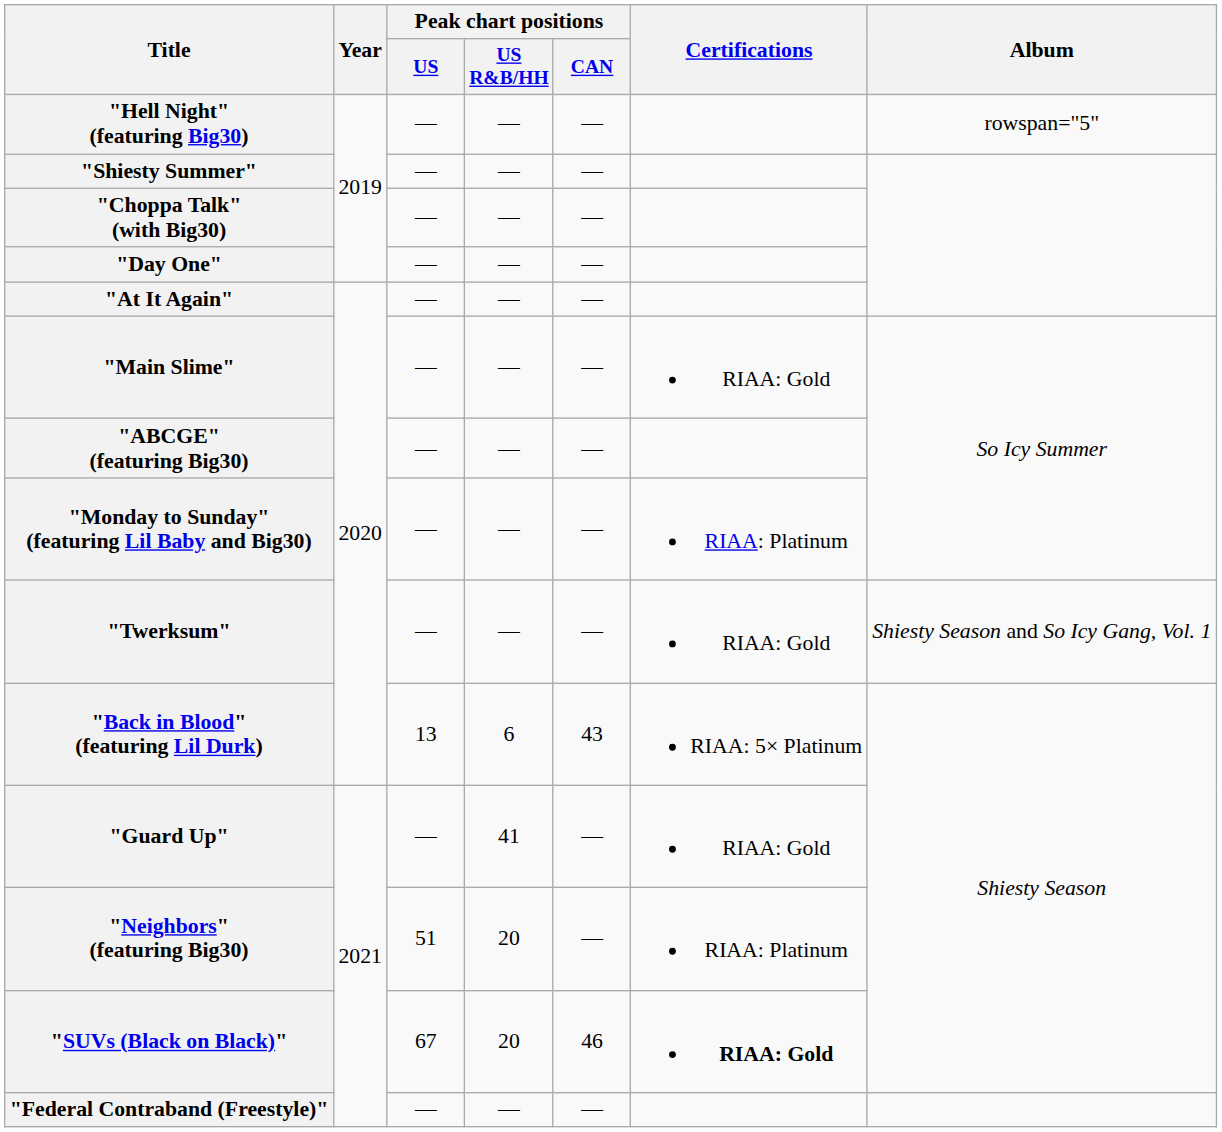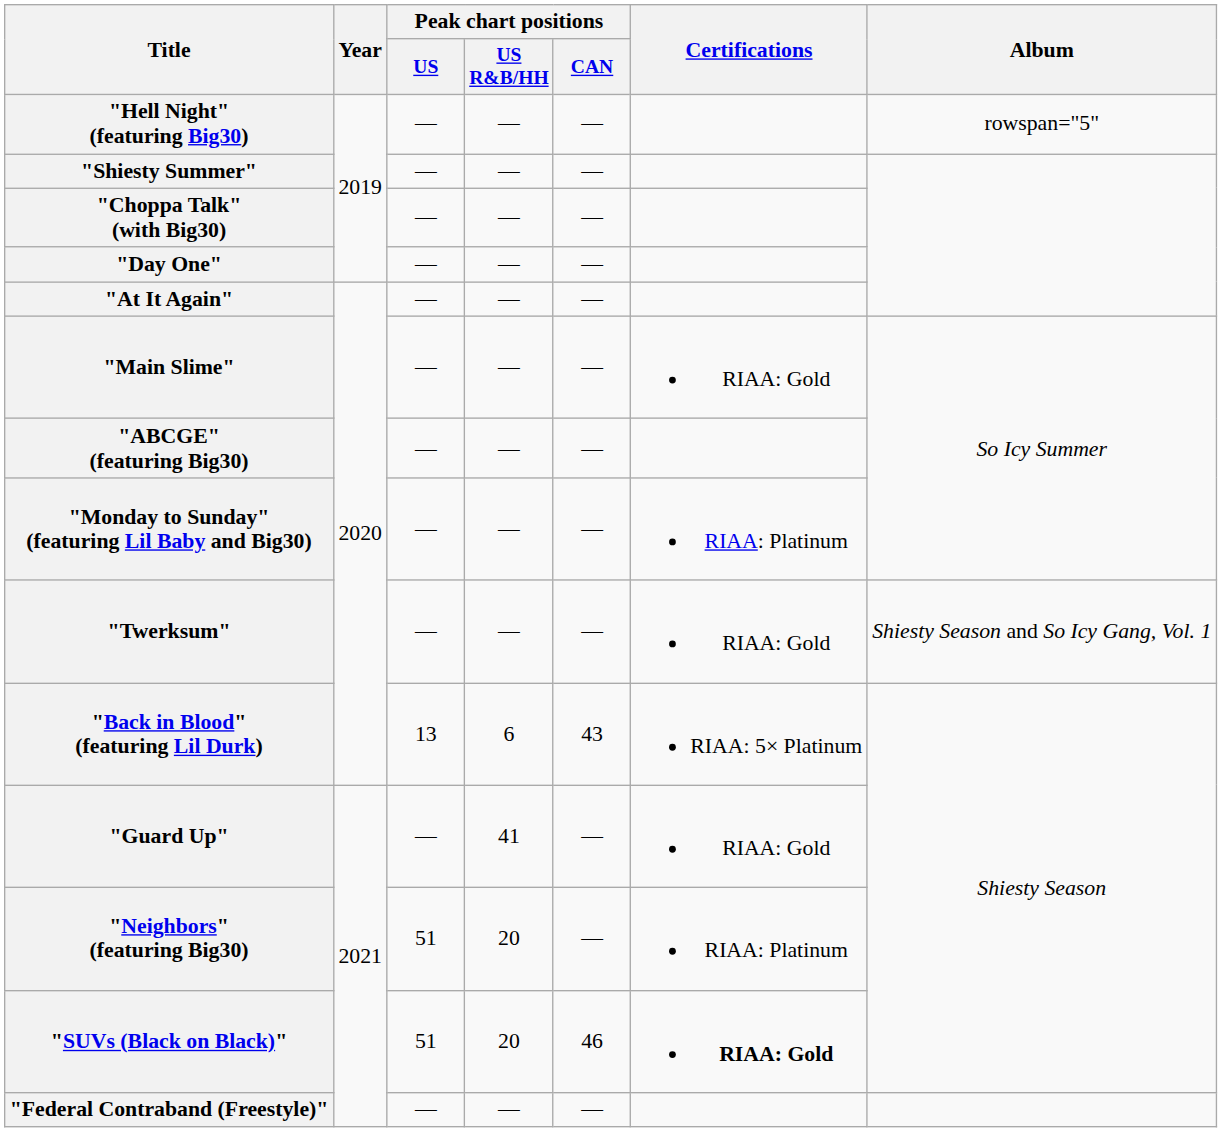(426, 1041) 67 -> (426, 1041) 51
